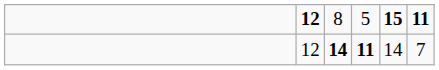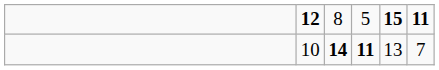(310, 49) 12 -> (310, 49) 10
(393, 49) 14 -> (393, 49) 13
